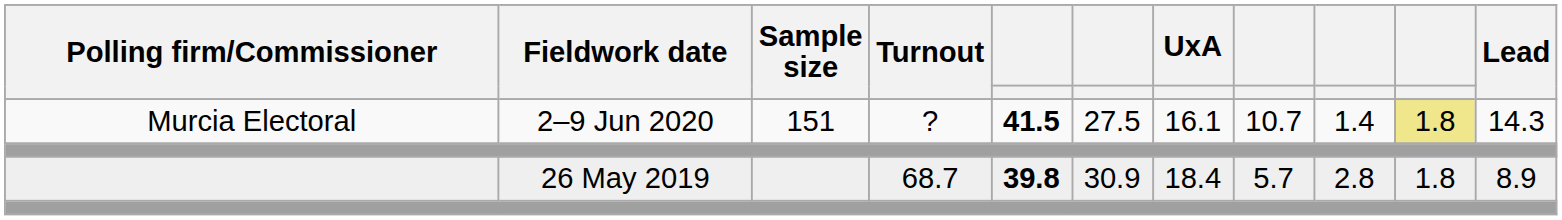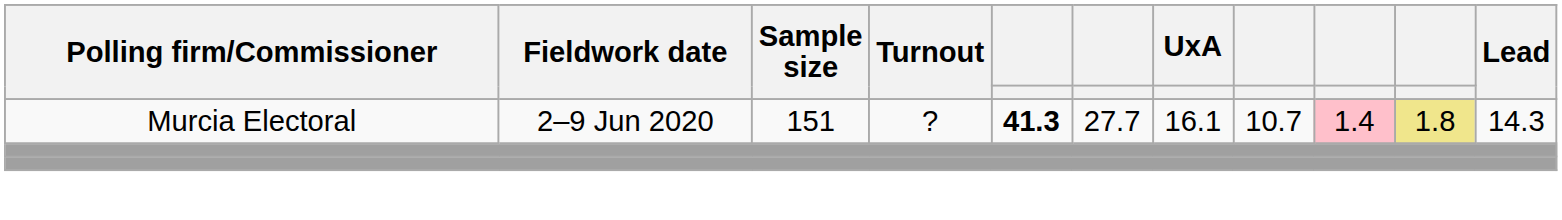(1031, 121) 41.5 -> (1031, 121) 41.3
(1112, 121) 27.5 -> (1112, 121) 27.7
(1354, 121) no background -> (1354, 121) pink background
- row: (625, 178)
